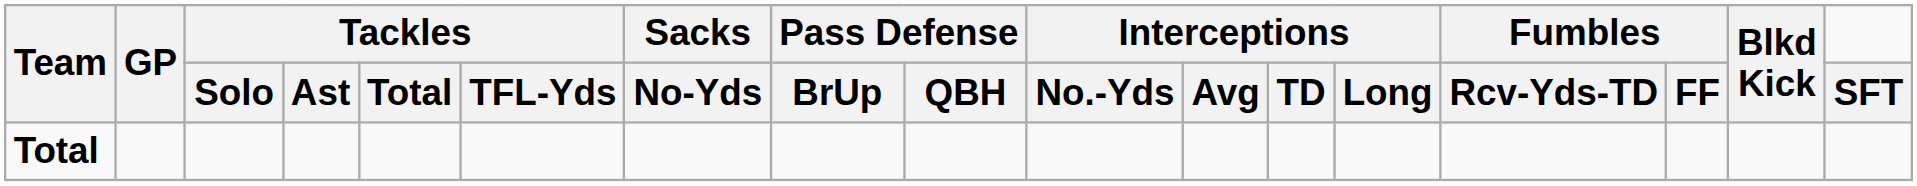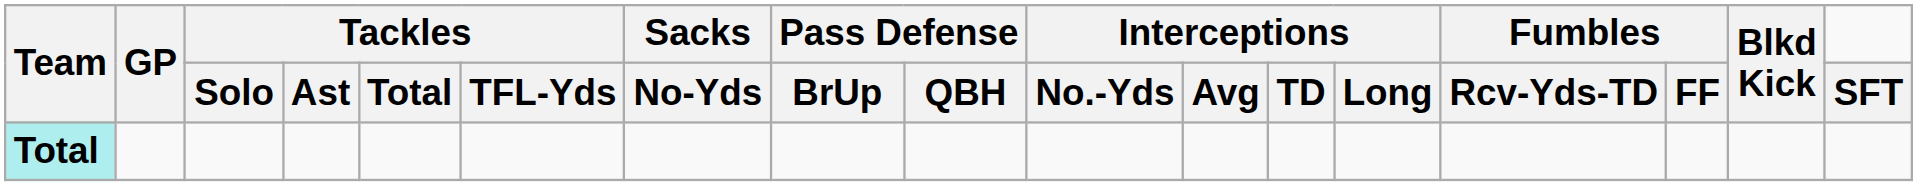(56, 150) no background -> (56, 150) paleturquoise background
